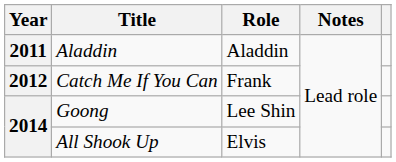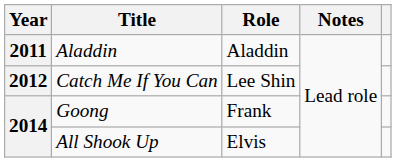(249, 80) Frank -> (261, 80) Lee Shin
(261, 111) Lee Shin -> (249, 111) Frank
